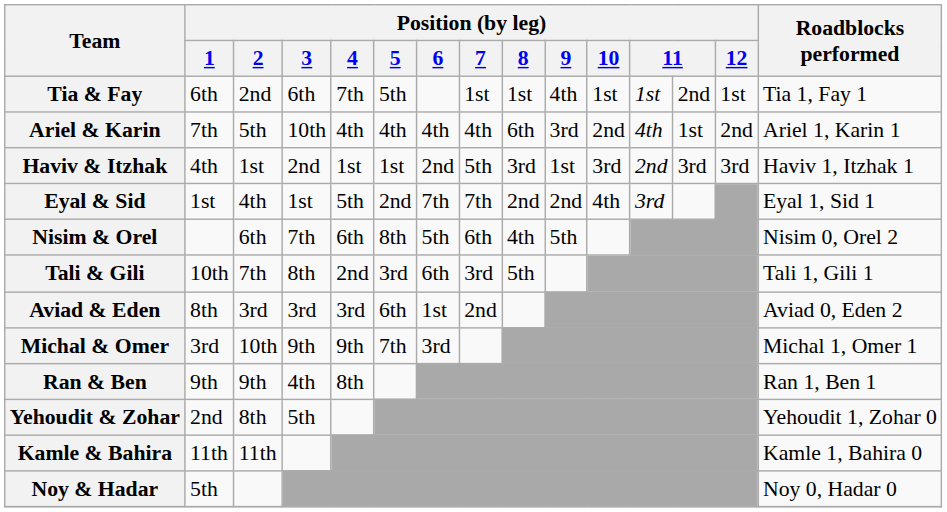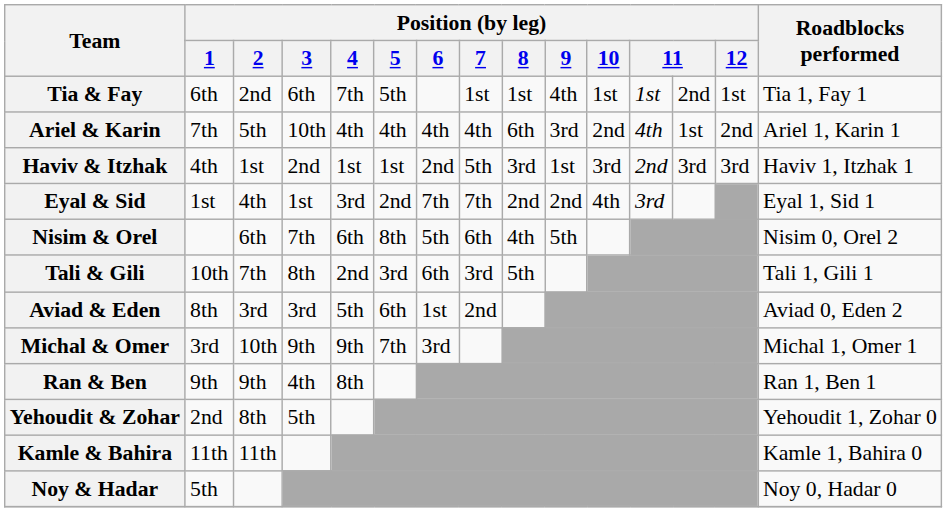(350, 201) 5th -> (351, 201) 3rd
(351, 309) 3rd -> (350, 309) 5th
